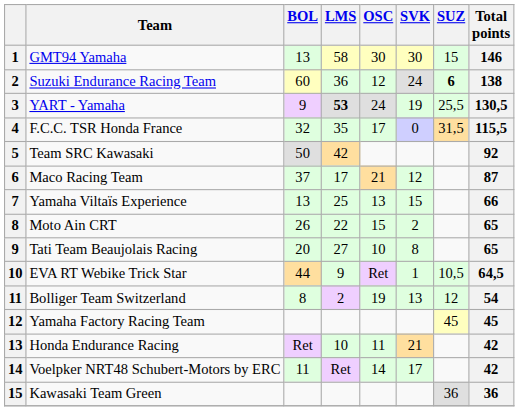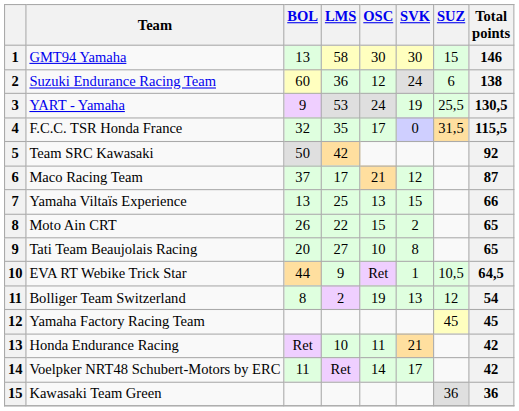(451, 81) bold -> (451, 81) normal
(341, 105) bold -> (341, 105) normal
